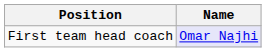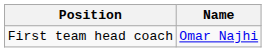(219, 37) lavender background -> (219, 37) no background
